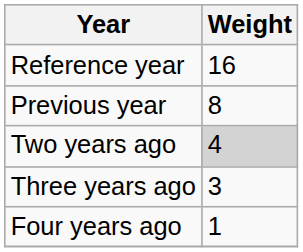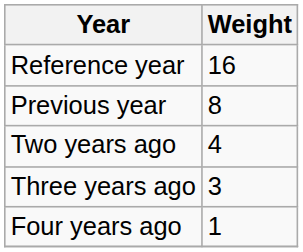(215, 145) lightgrey background -> (215, 145) no background
